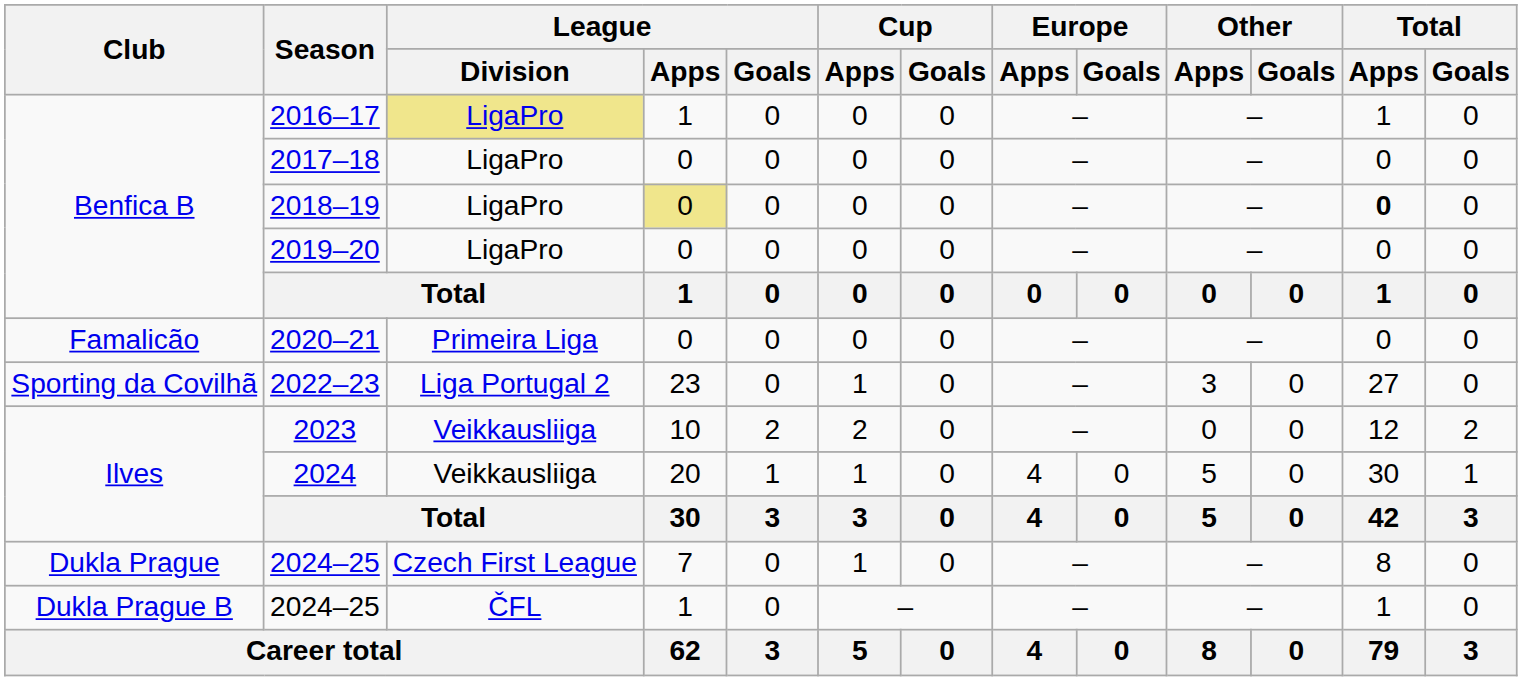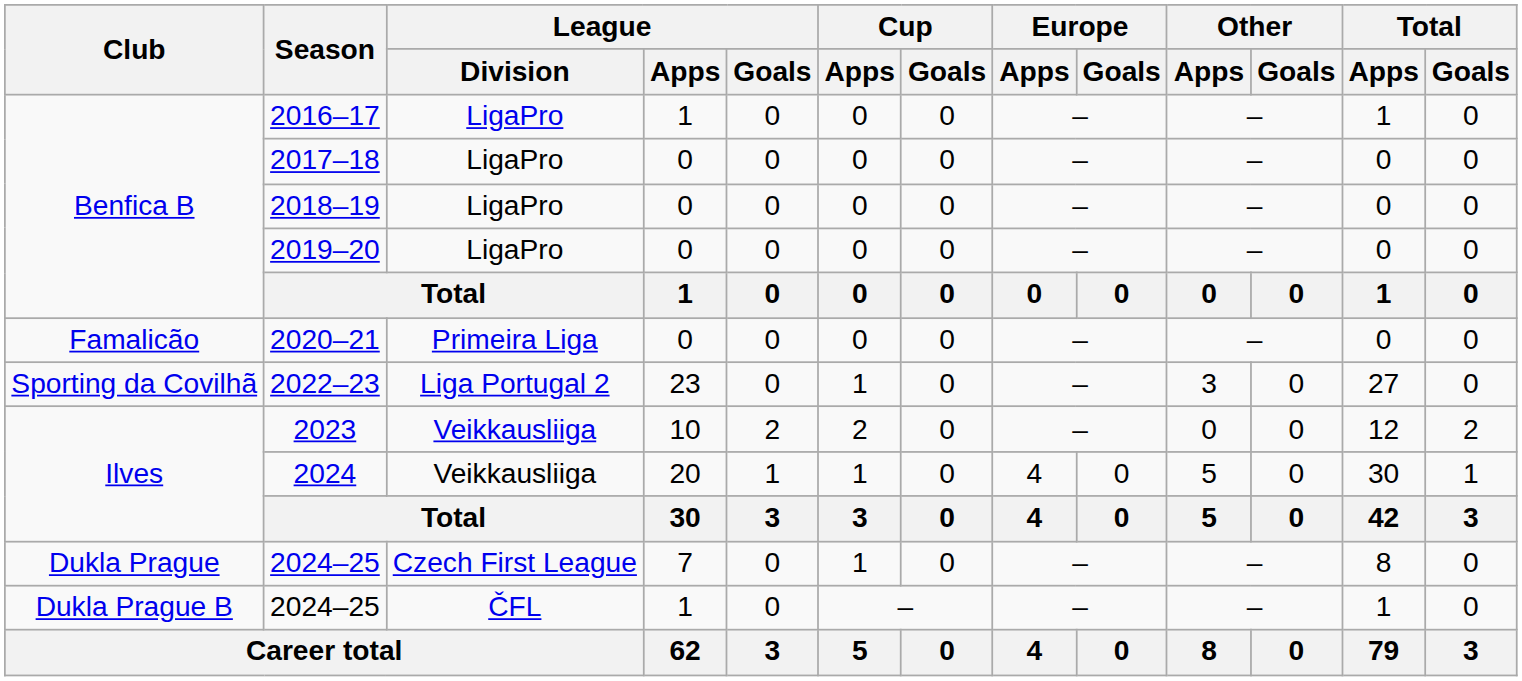(515, 116) khaki background -> (515, 116) no background
(685, 205) khaki background -> (685, 205) no background
(1384, 205) bold -> (1384, 205) normal
